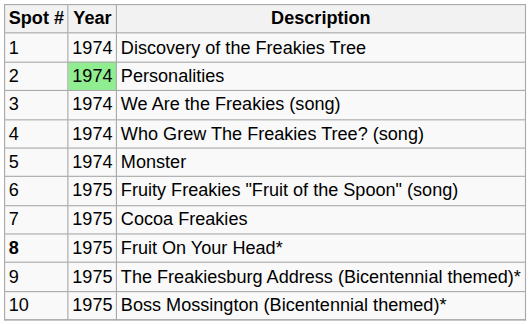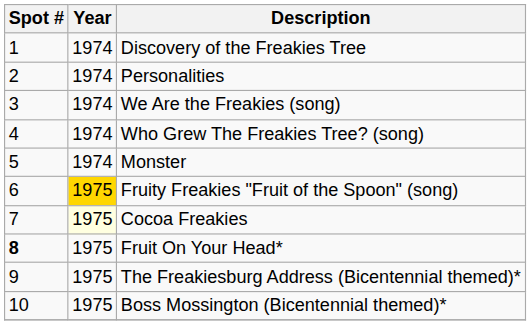(92, 76) lightgreen background -> (92, 76) no background
(92, 190) no background -> (92, 190) gold background
(92, 219) no background -> (92, 219) lightyellow background
